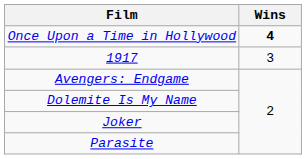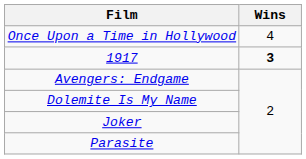(270, 37) bold -> (270, 37) normal
(270, 58) normal -> (270, 58) bold
